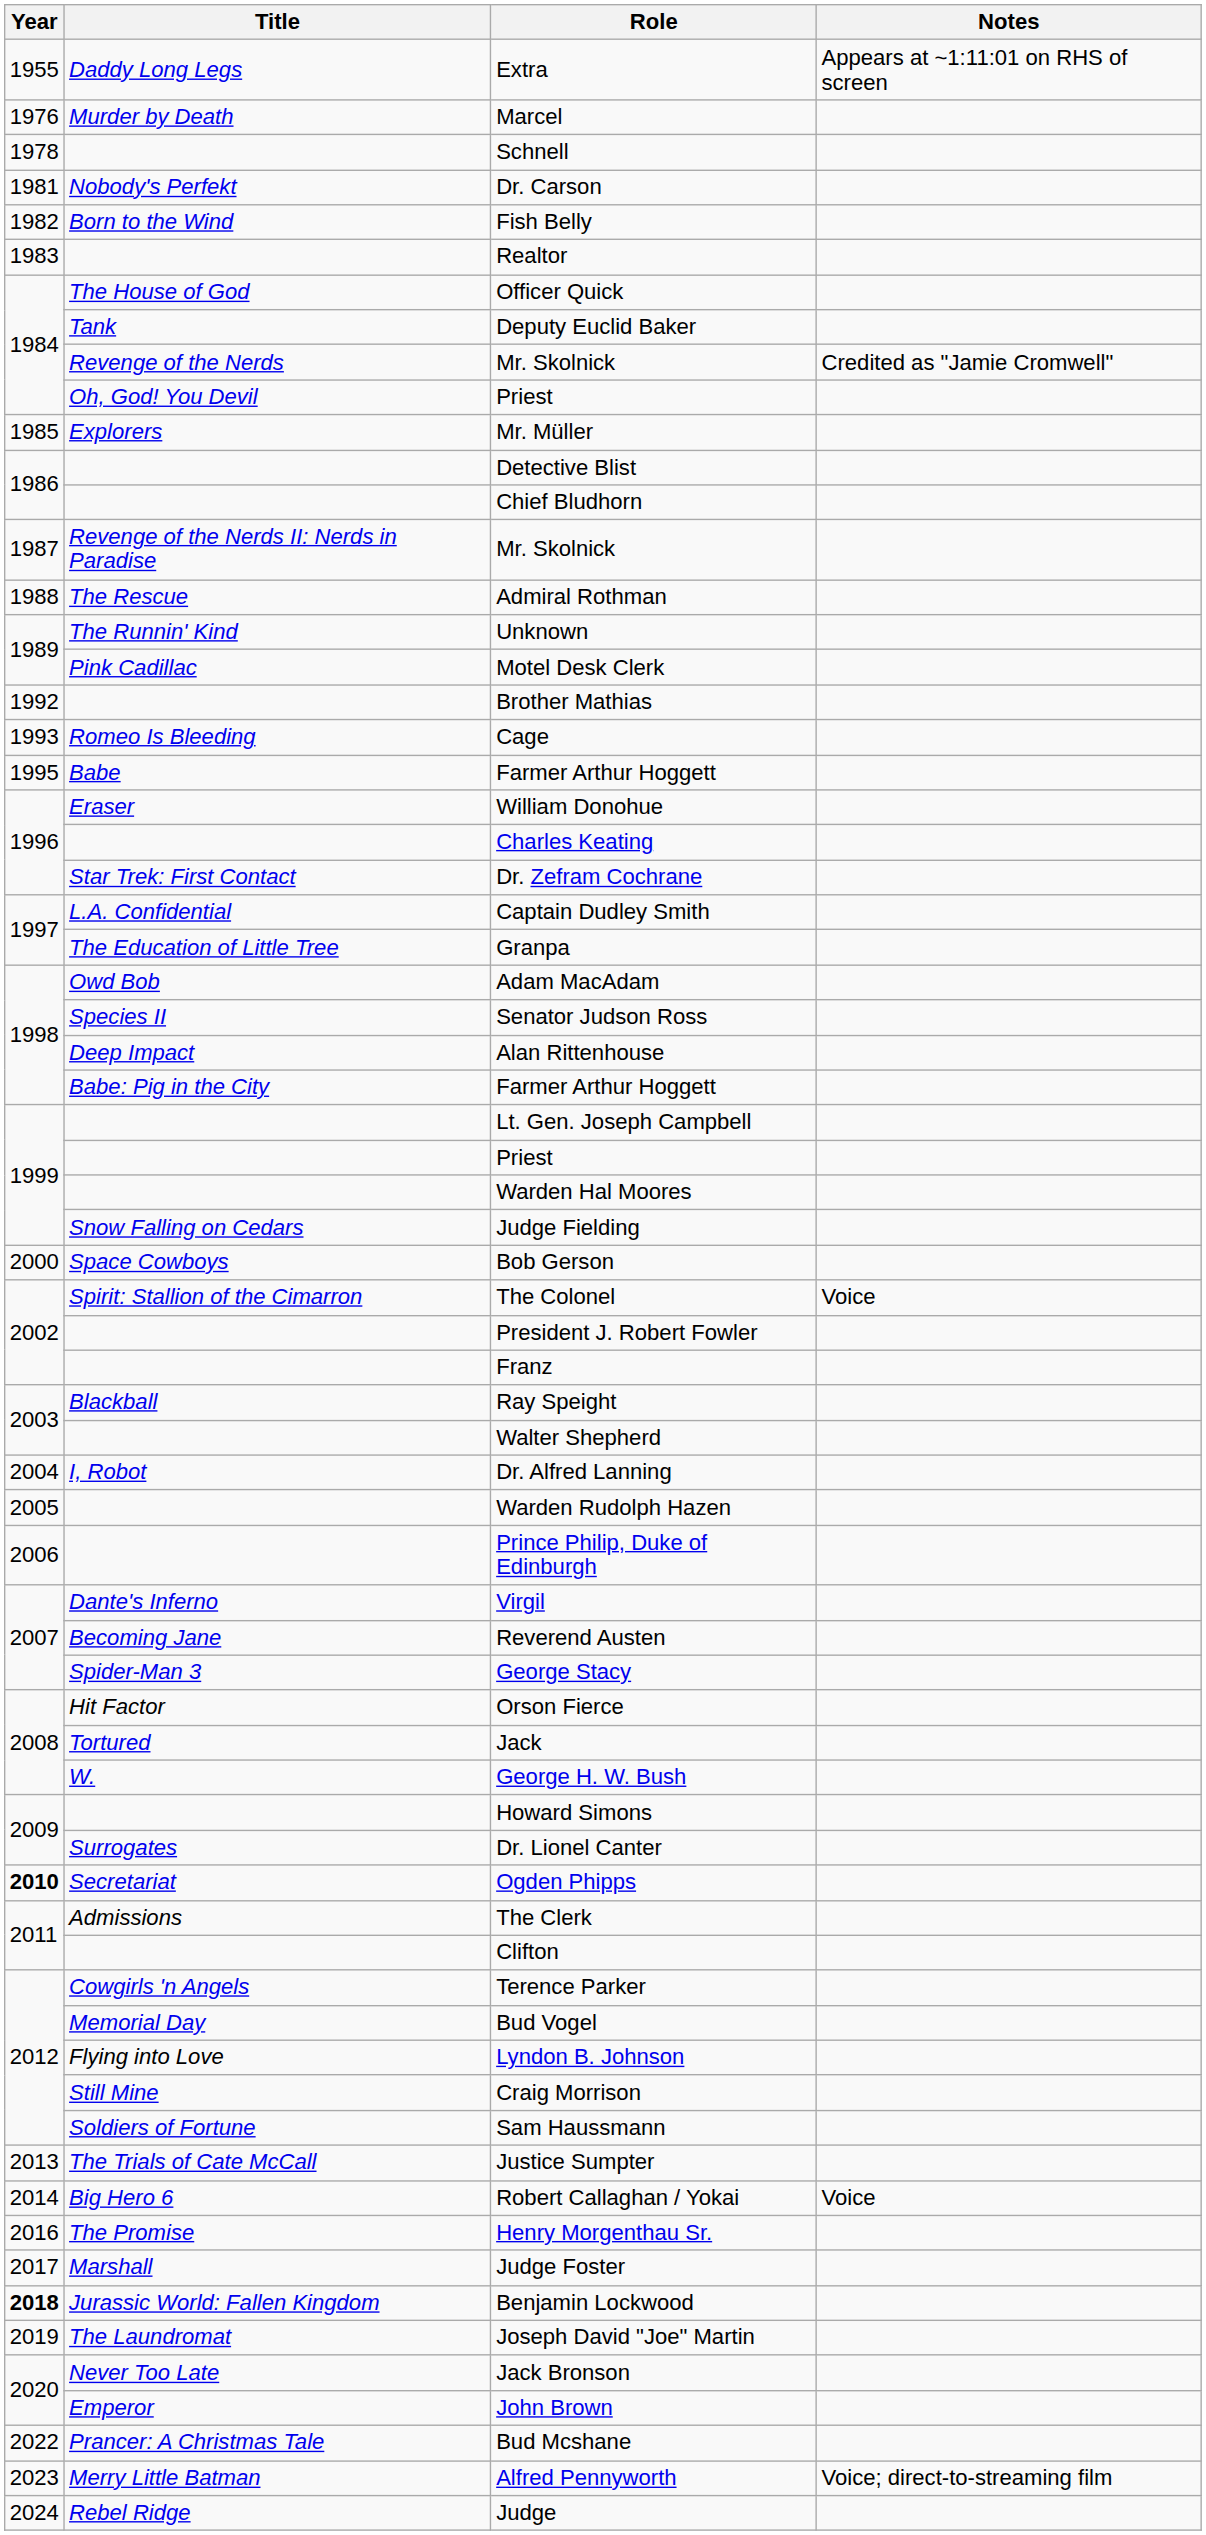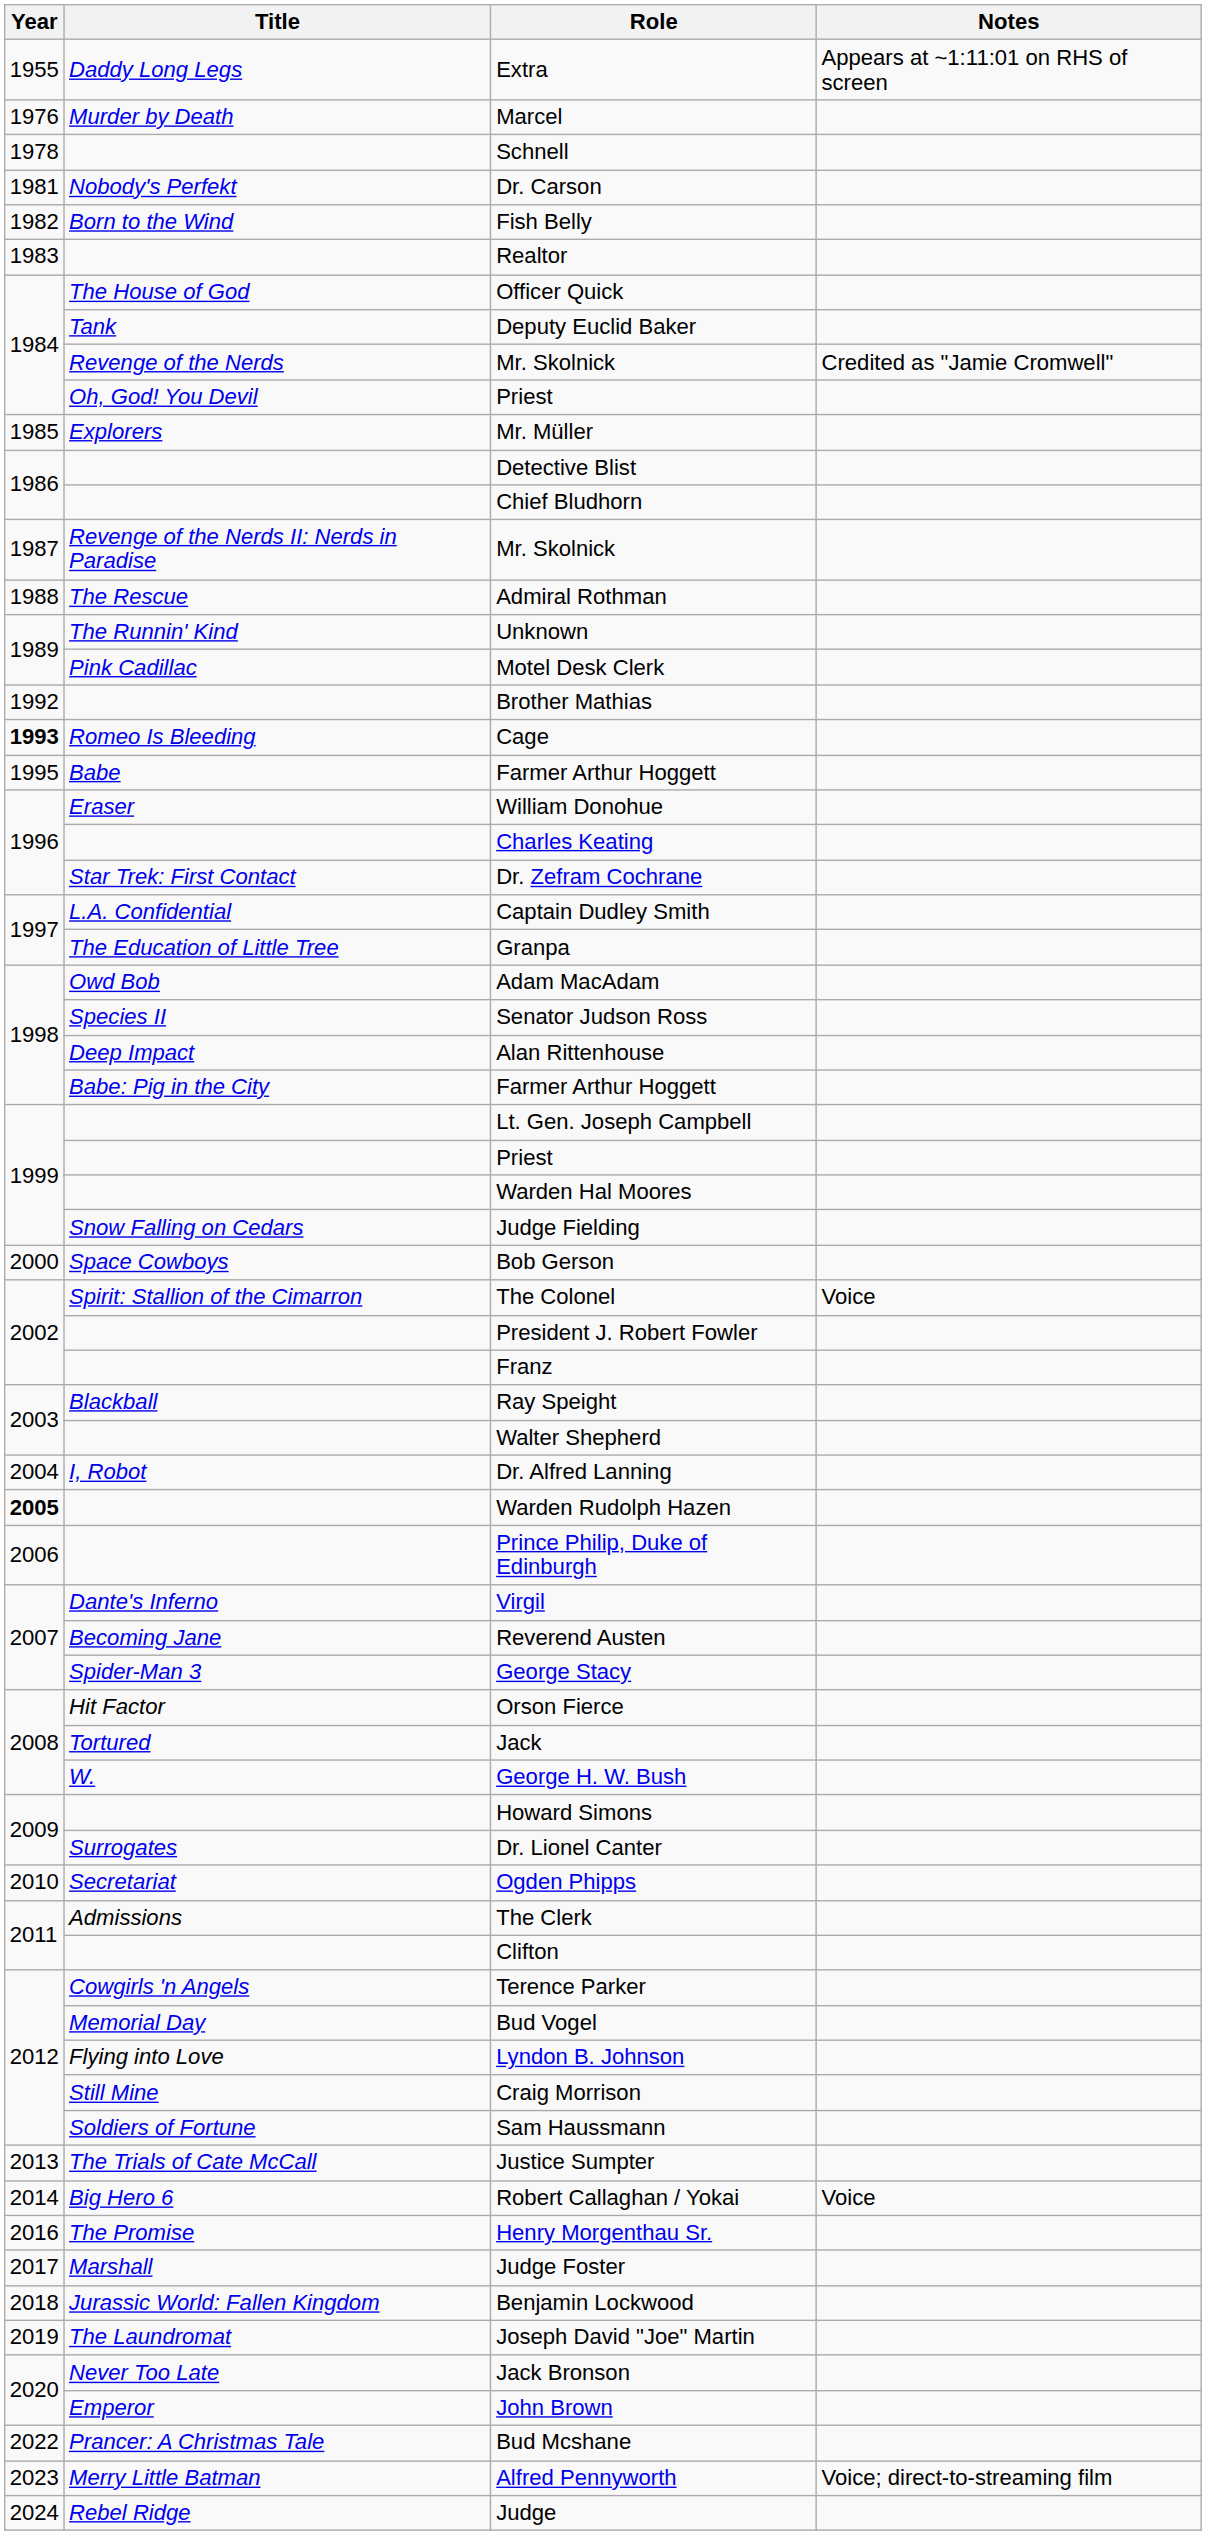(34, 737) normal -> (34, 737) bold
(34, 1507) normal -> (34, 1507) bold
(34, 1882) bold -> (34, 1882) normal
(34, 2302) bold -> (34, 2302) normal
